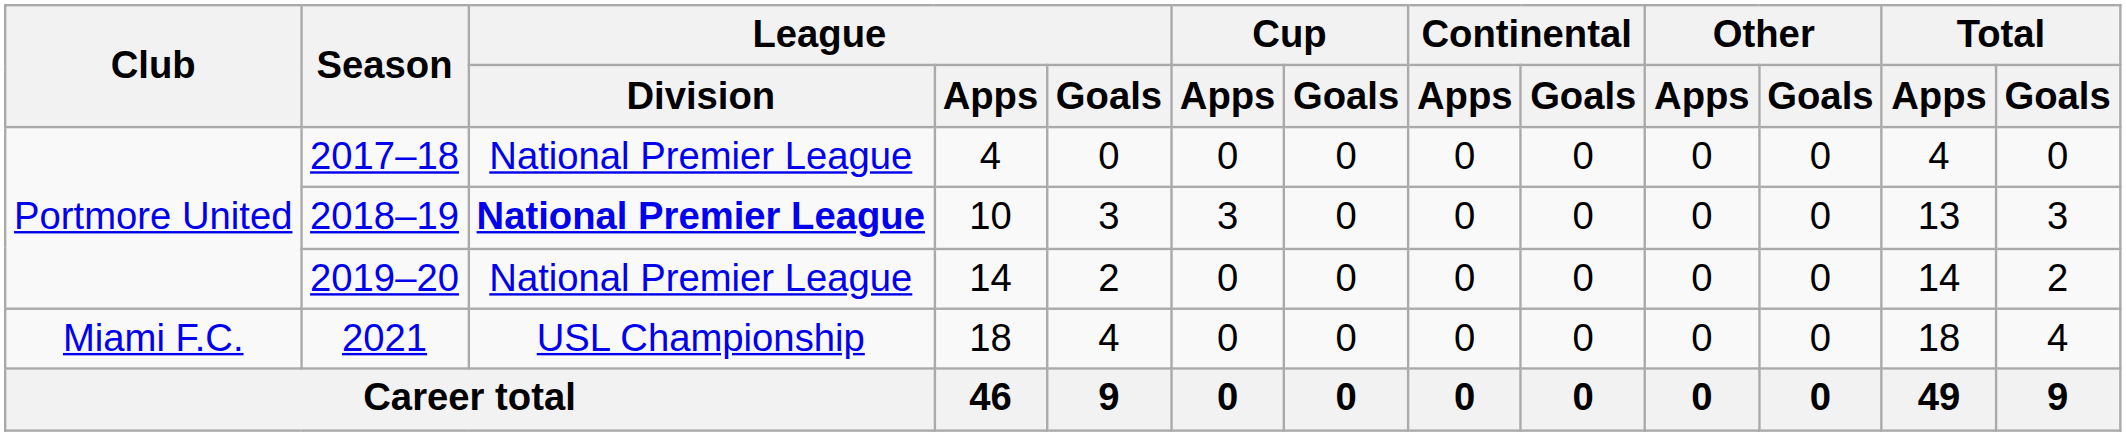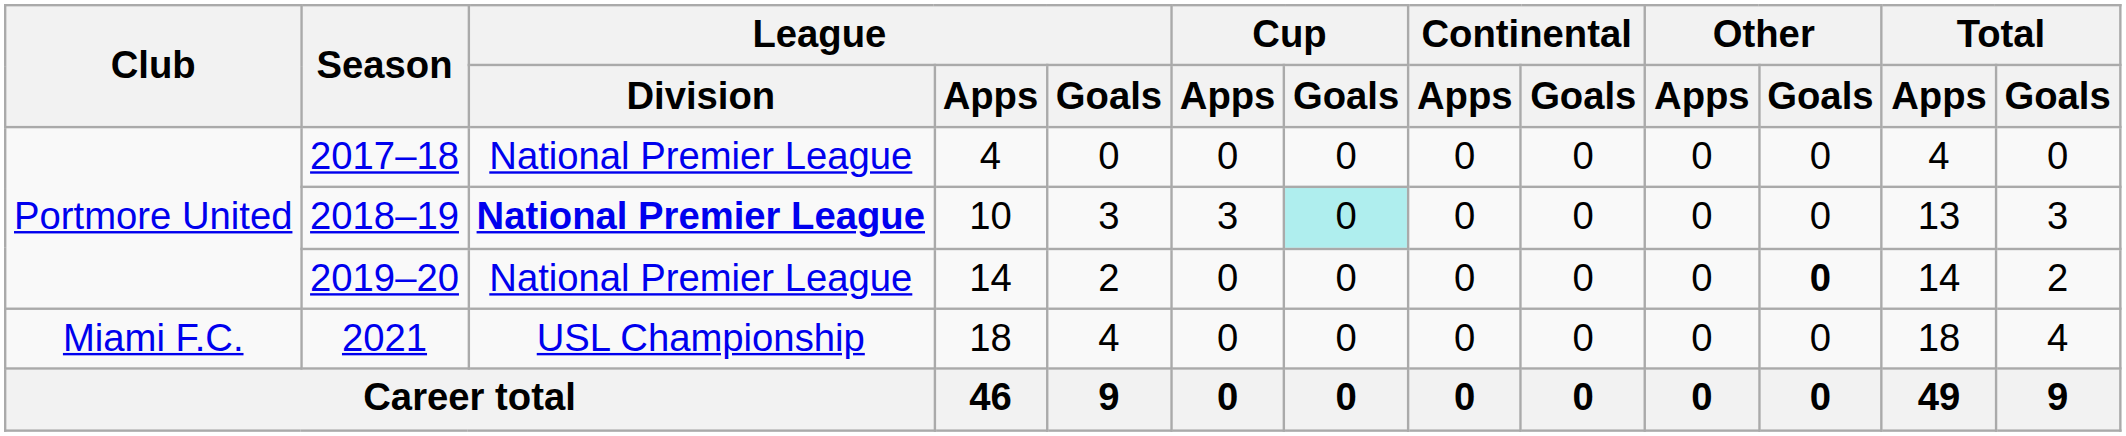(1346, 216) no background -> (1346, 216) paleturquoise background
(1820, 277) normal -> (1820, 277) bold
